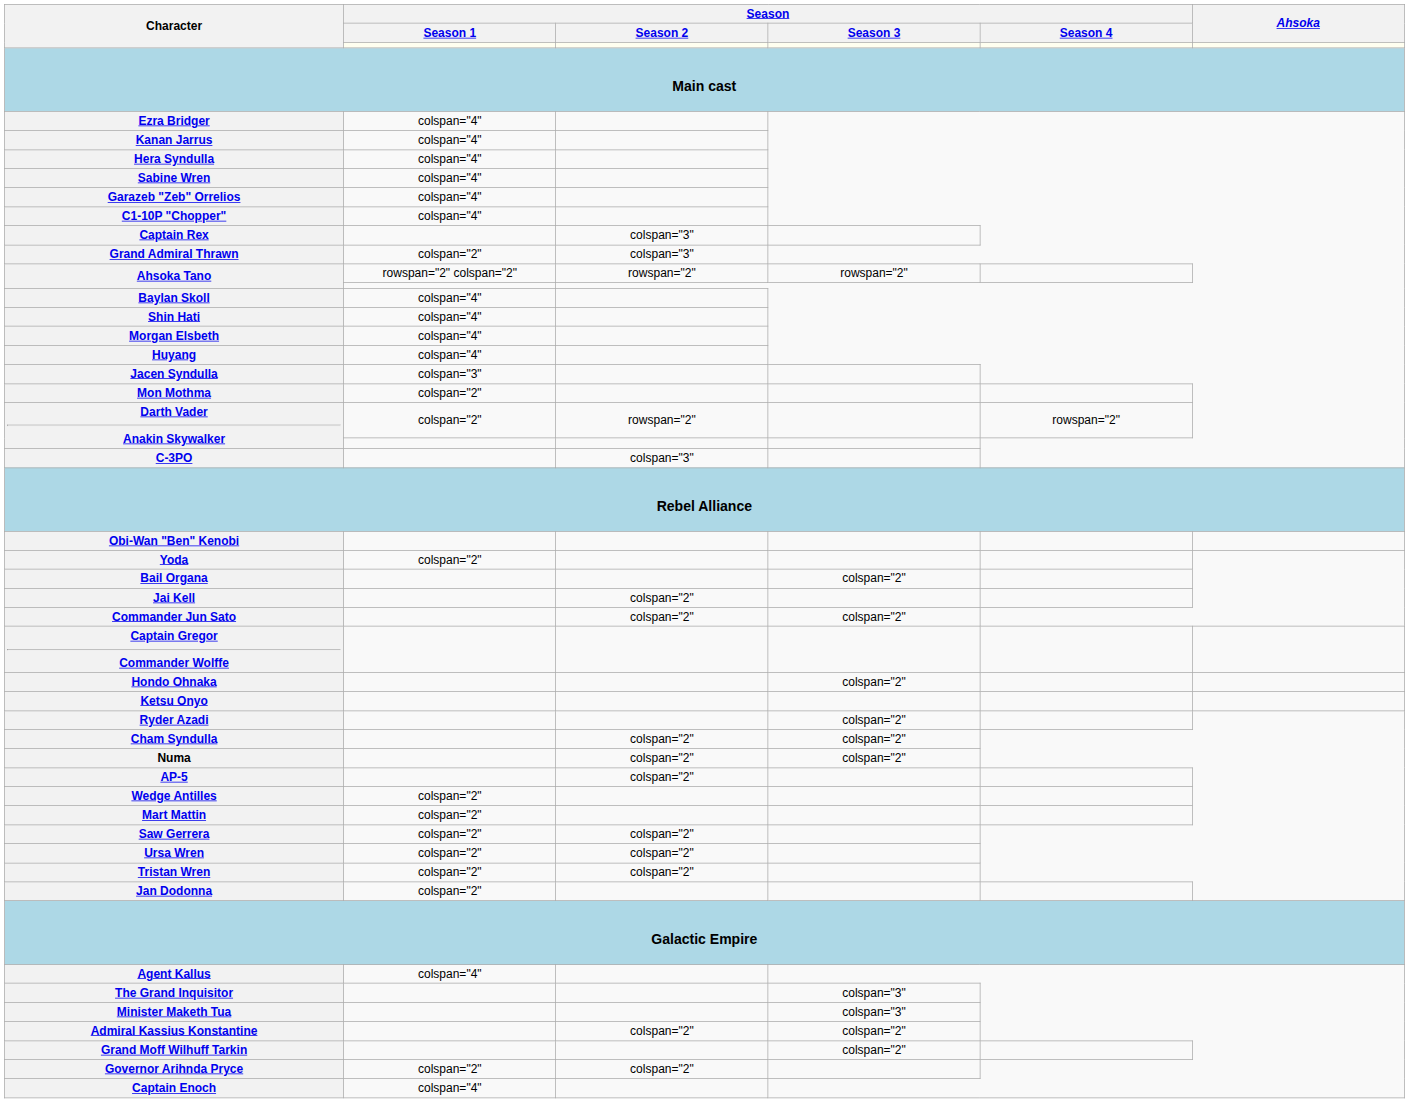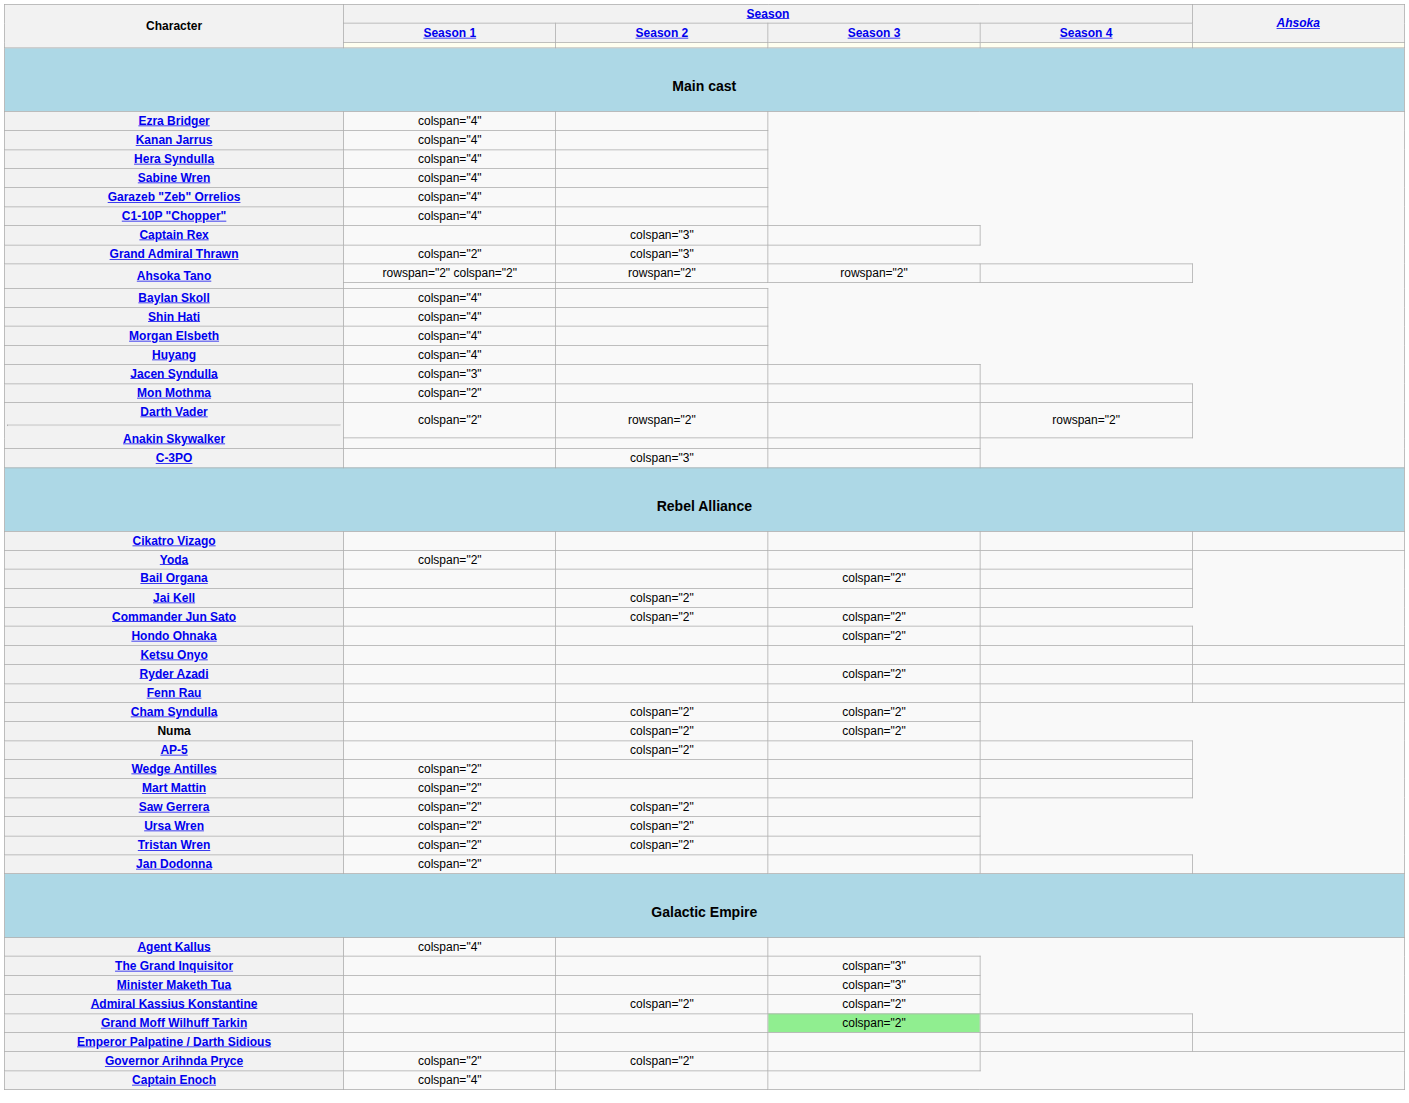- row: (174, 540)
+ row: (174, 540)
- row: (174, 649)
+ row: (174, 693)
(874, 1050) no background -> (874, 1023) lightgreen background
+ row: (174, 1042)
